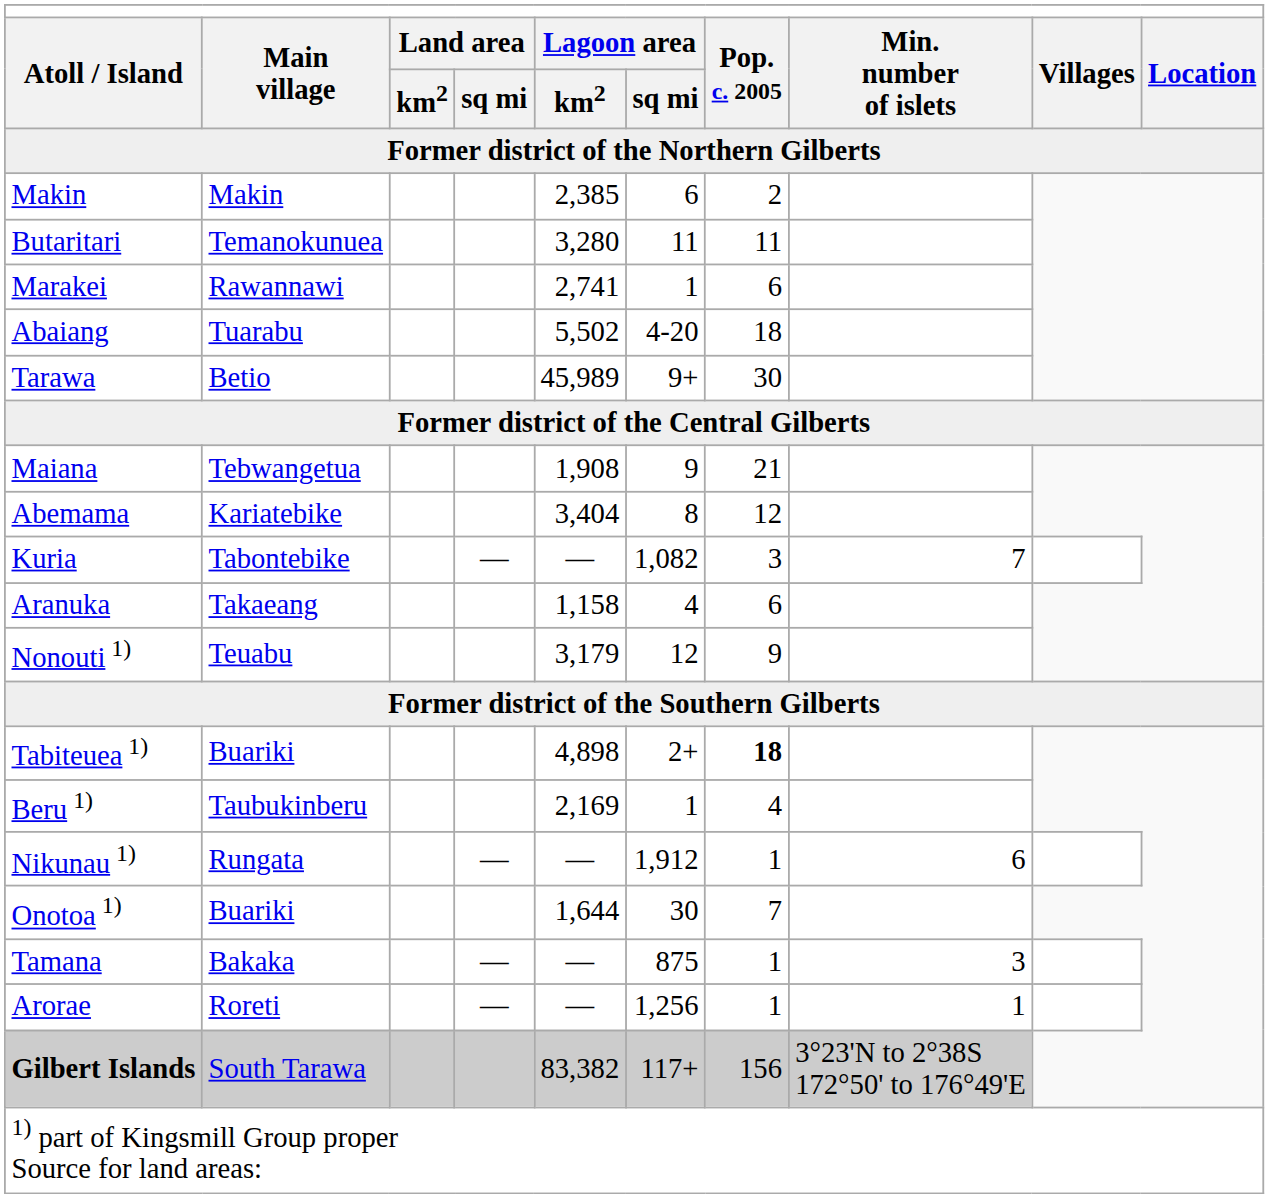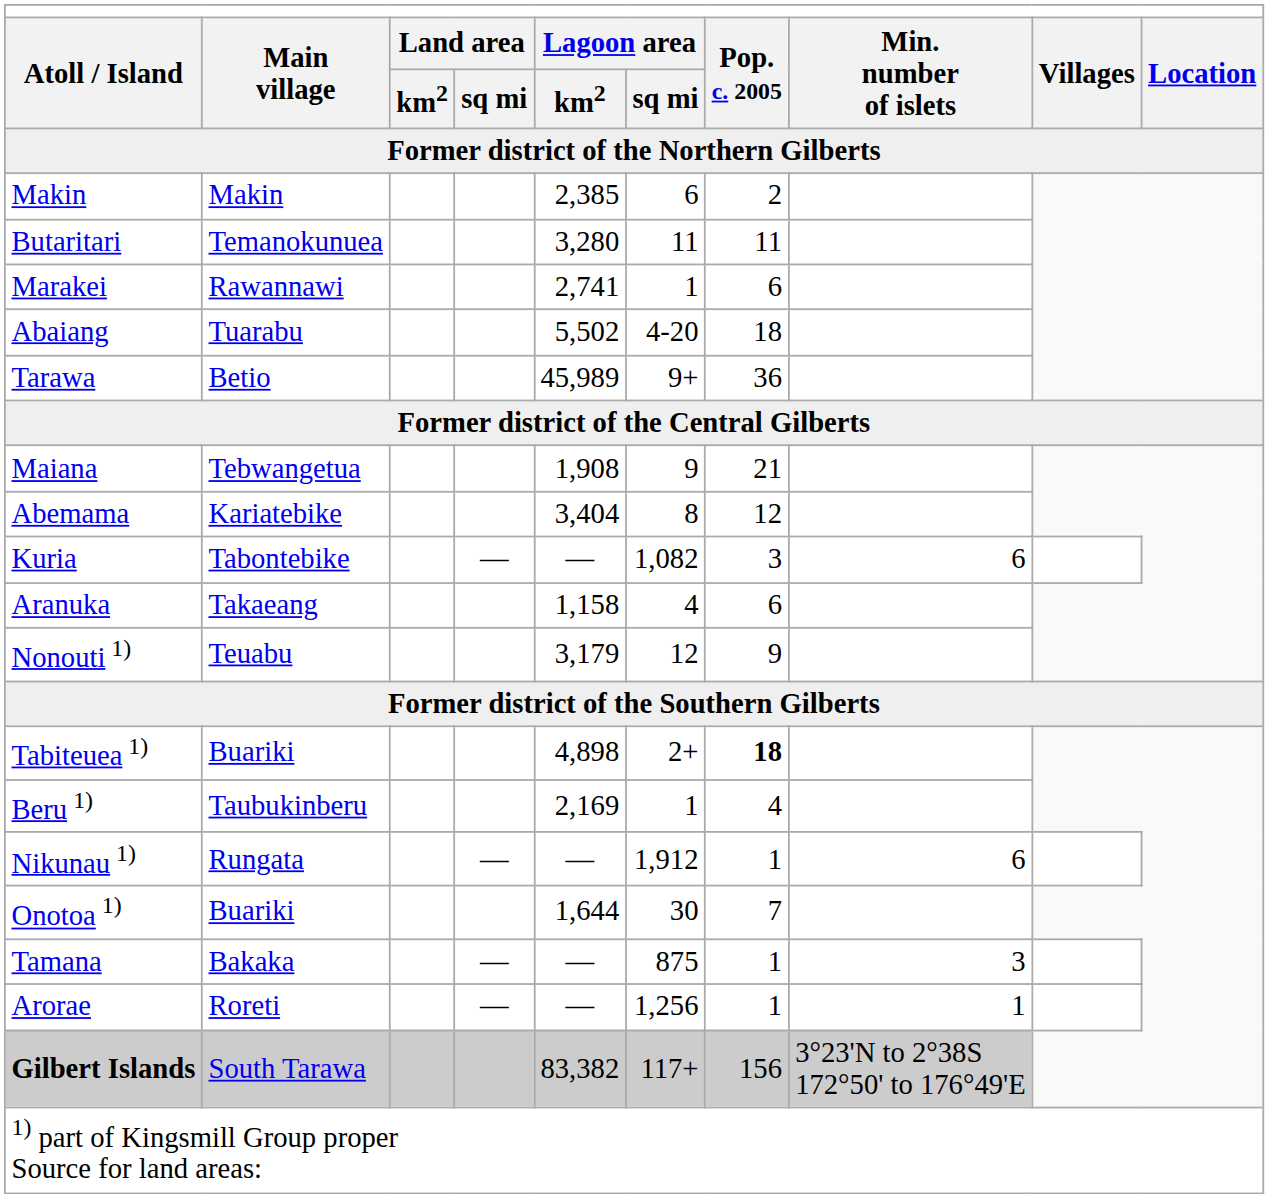(768, 377) 30 -> (768, 377) 36
(1019, 559) 7 -> (1019, 559) 6
